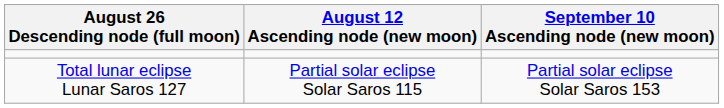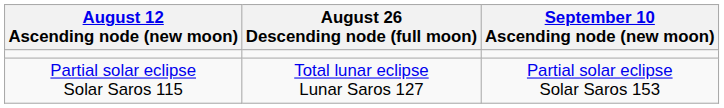columns swapped: (362, 27) <-> (124, 27)
